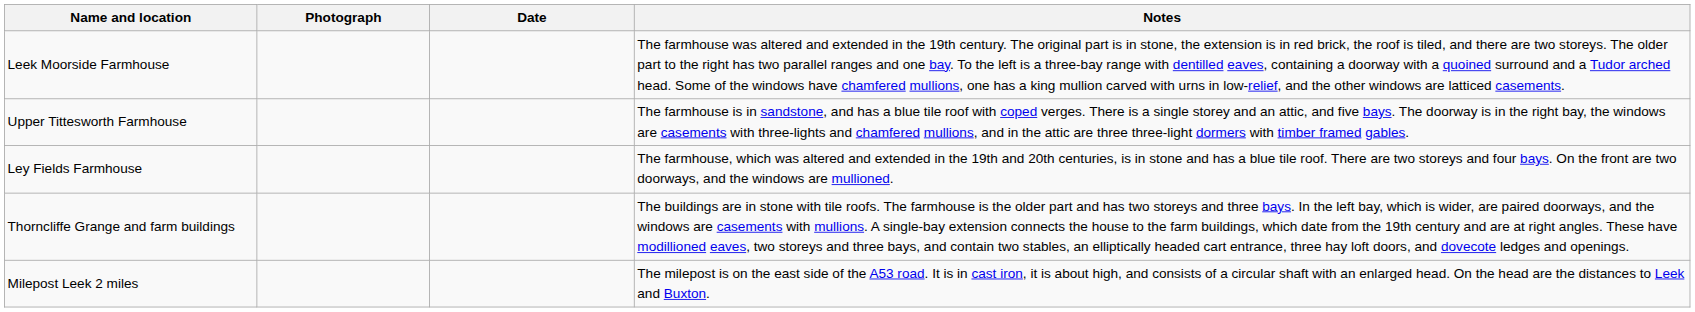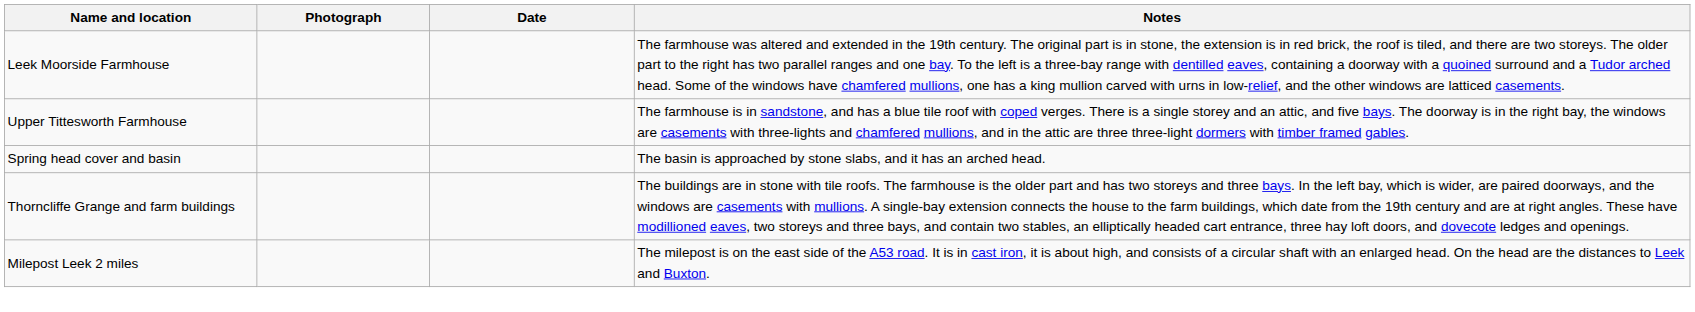- row: (75, 169)
+ row: (94, 159)
